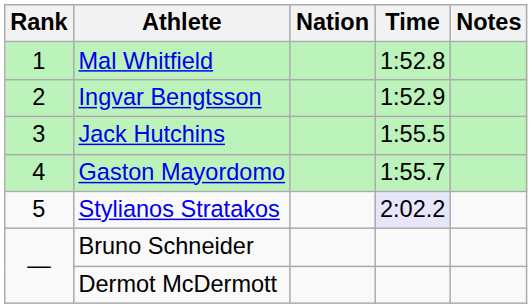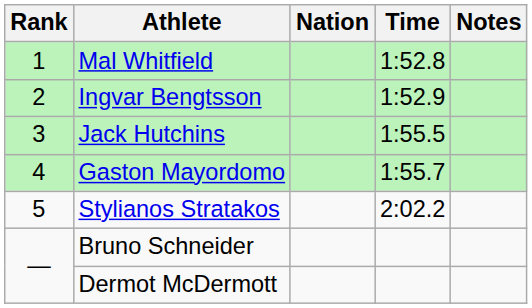(413, 209) lavender background -> (413, 209) no background
